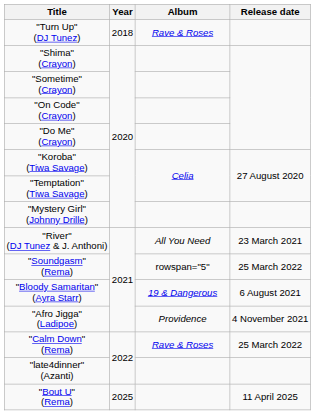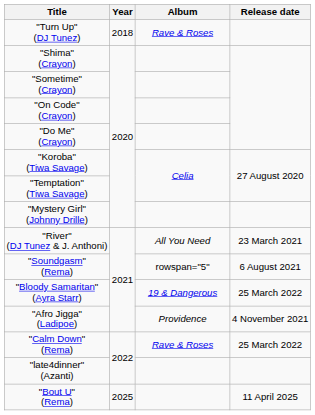(270, 266) 25 March 2022 -> (270, 266) 6 August 2021
(270, 292) 6 August 2021 -> (270, 292) 25 March 2022
